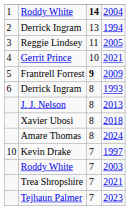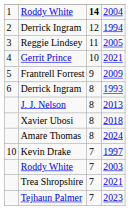(94, 27) 13 -> (94, 27) 12
(91, 74) bold -> (91, 74) normal
